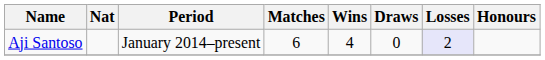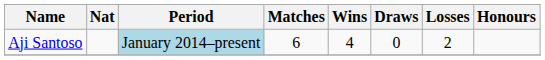(191, 42) no background -> (191, 42) lightblue background
(448, 42) lavender background -> (448, 42) no background
